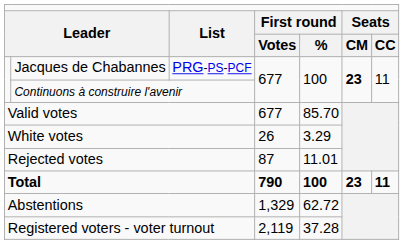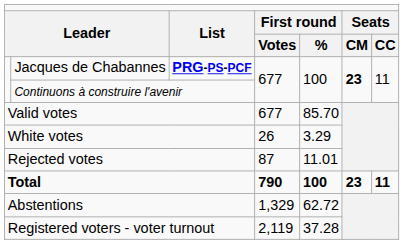(212, 68) normal -> (212, 68) bold
